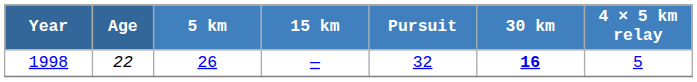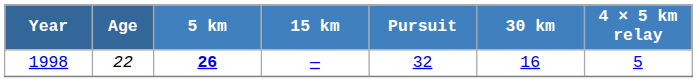(207, 63) normal -> (207, 63) bold
(530, 63) bold -> (530, 63) normal
